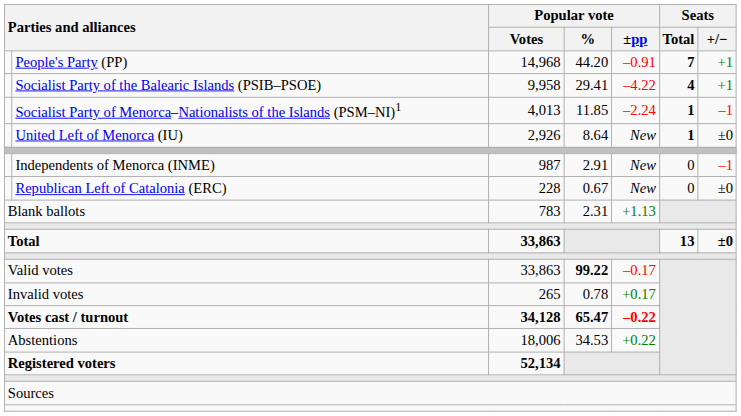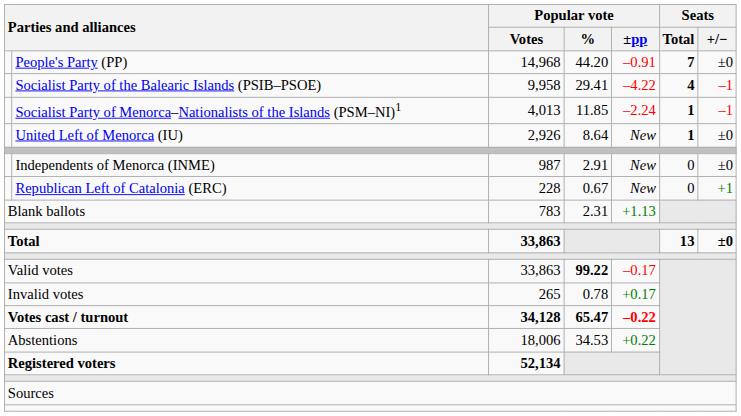(725, 62) +1 -> (725, 62) ±0
(725, 85) +1 -> (726, 85) –1
(726, 165) –1 -> (725, 165) ±0
(725, 188) ±0 -> (725, 188) +1
